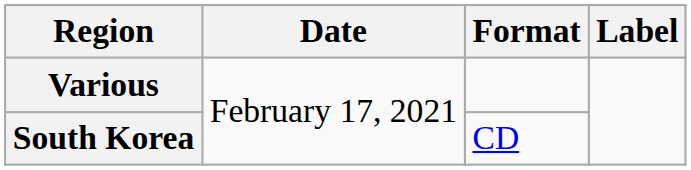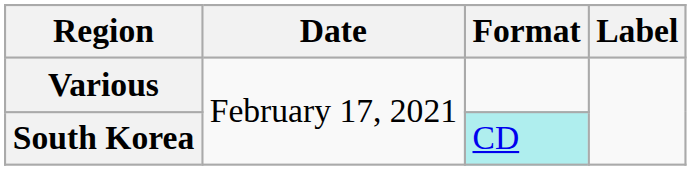(496, 137) no background -> (496, 137) paleturquoise background
